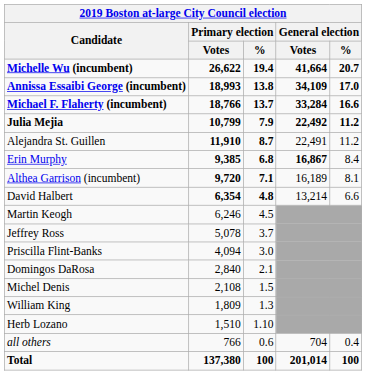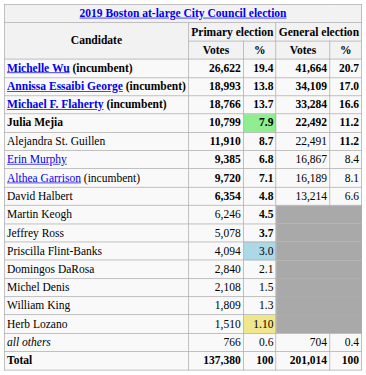(266, 123) no background -> (266, 123) lightgreen background
(349, 141) normal -> (349, 141) bold
(311, 159) bold -> (311, 159) normal
(266, 214) normal -> (266, 214) bold
(266, 232) normal -> (266, 232) bold
(266, 251) no background -> (266, 251) lightblue background
(263, 324) no background -> (263, 324) khaki background
